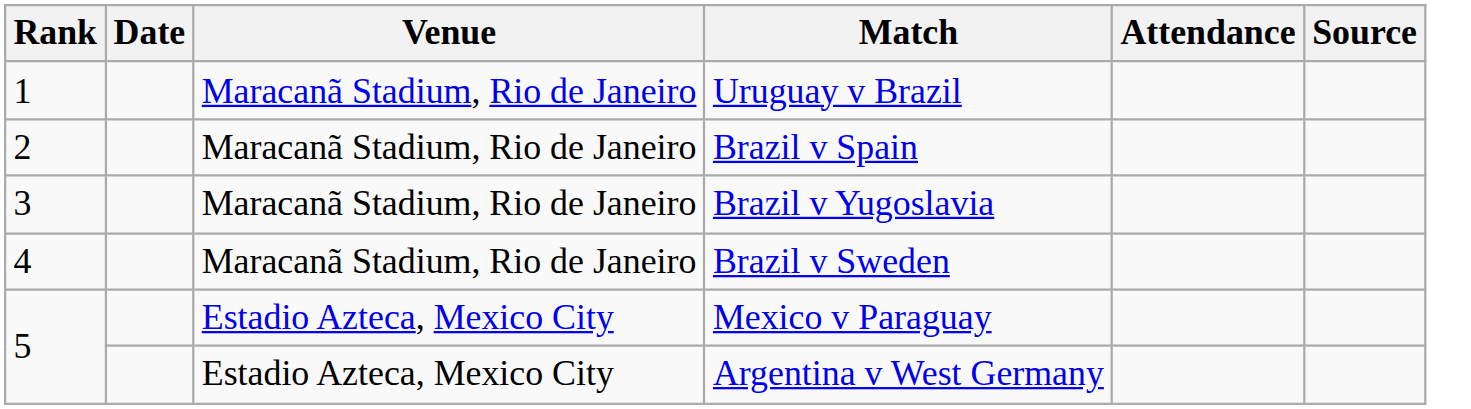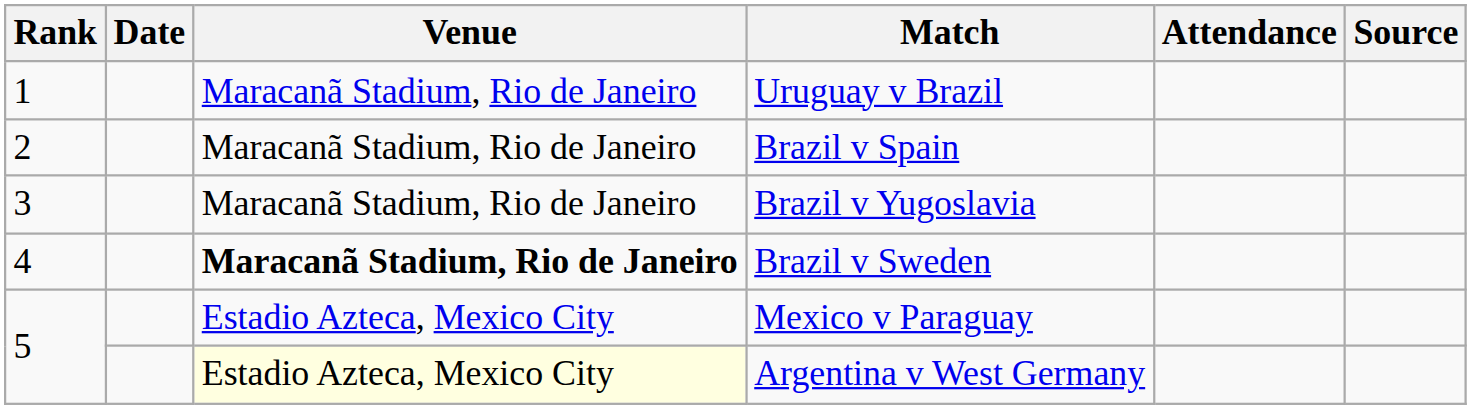(449, 260) normal -> (470, 260) bold
(408, 373) no background -> (408, 373) lightyellow background
